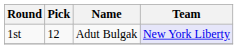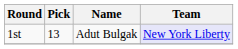(53, 34) 12 -> (53, 34) 13
